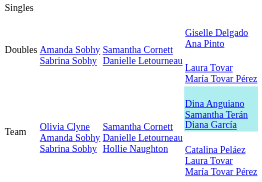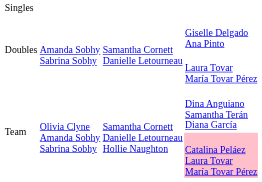(216, 114) paleturquoise background -> (216, 114) no background
(221, 161) no background -> (221, 161) pink background
